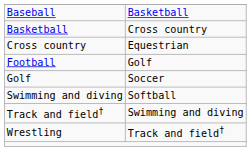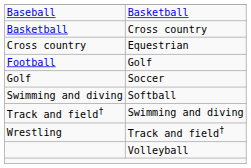+ row: (158, 150)
